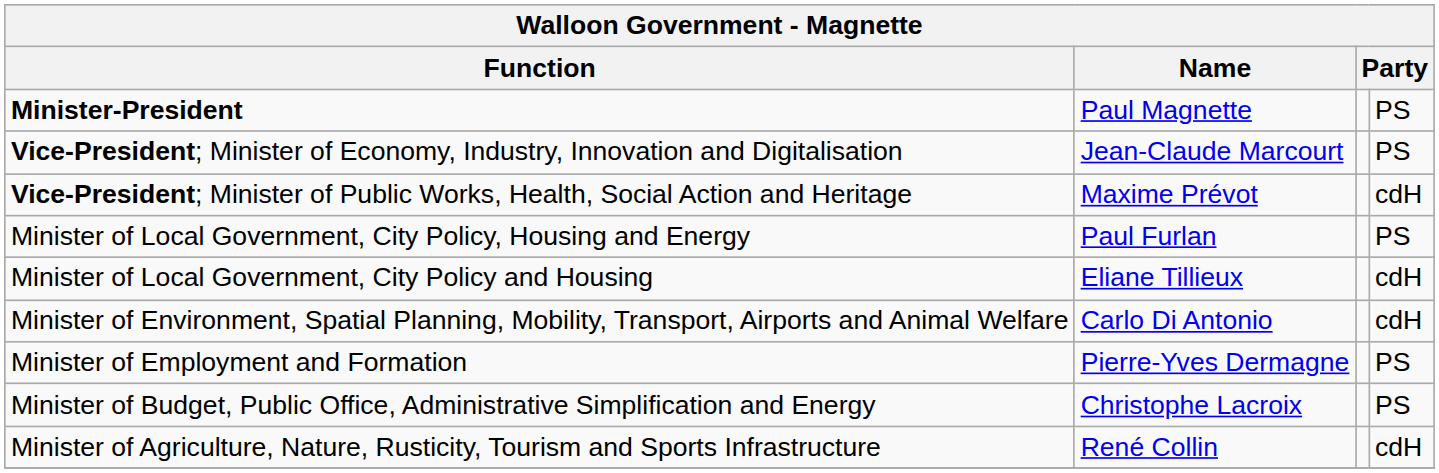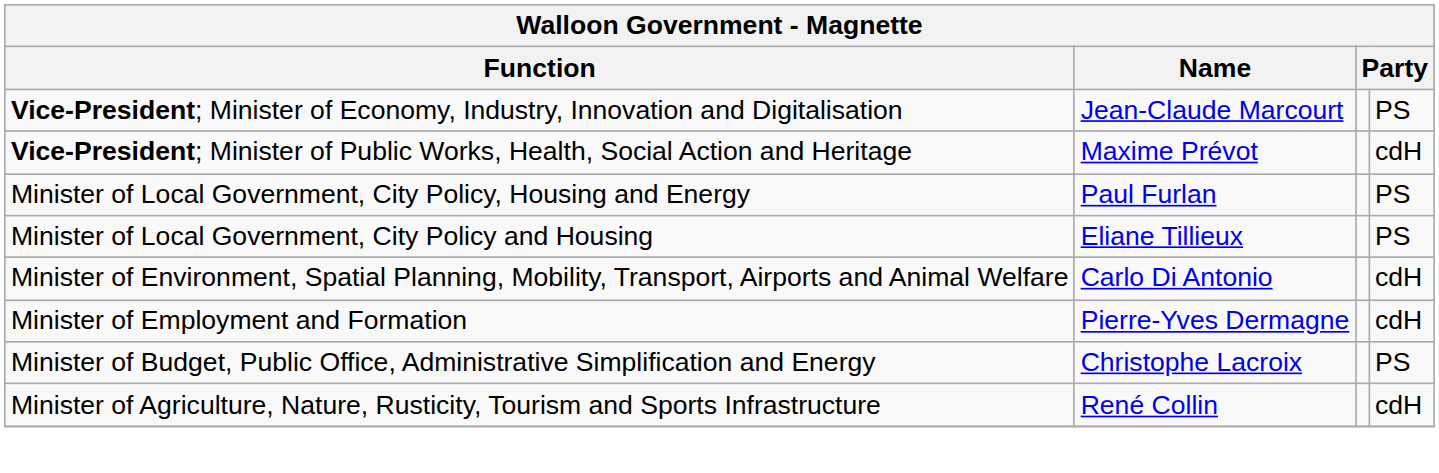- row: (127, 109)
(1399, 278) cdH -> (1393, 236) PS
(1393, 362) PS -> (1399, 320) cdH
